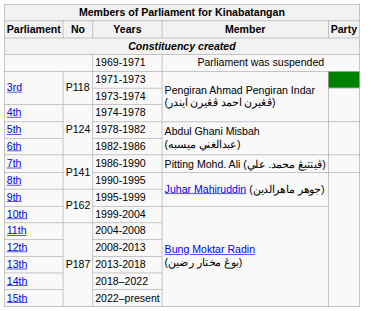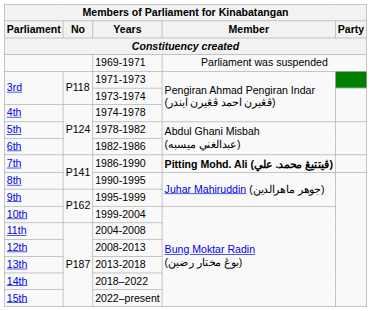(245, 164) normal -> (249, 164) bold
